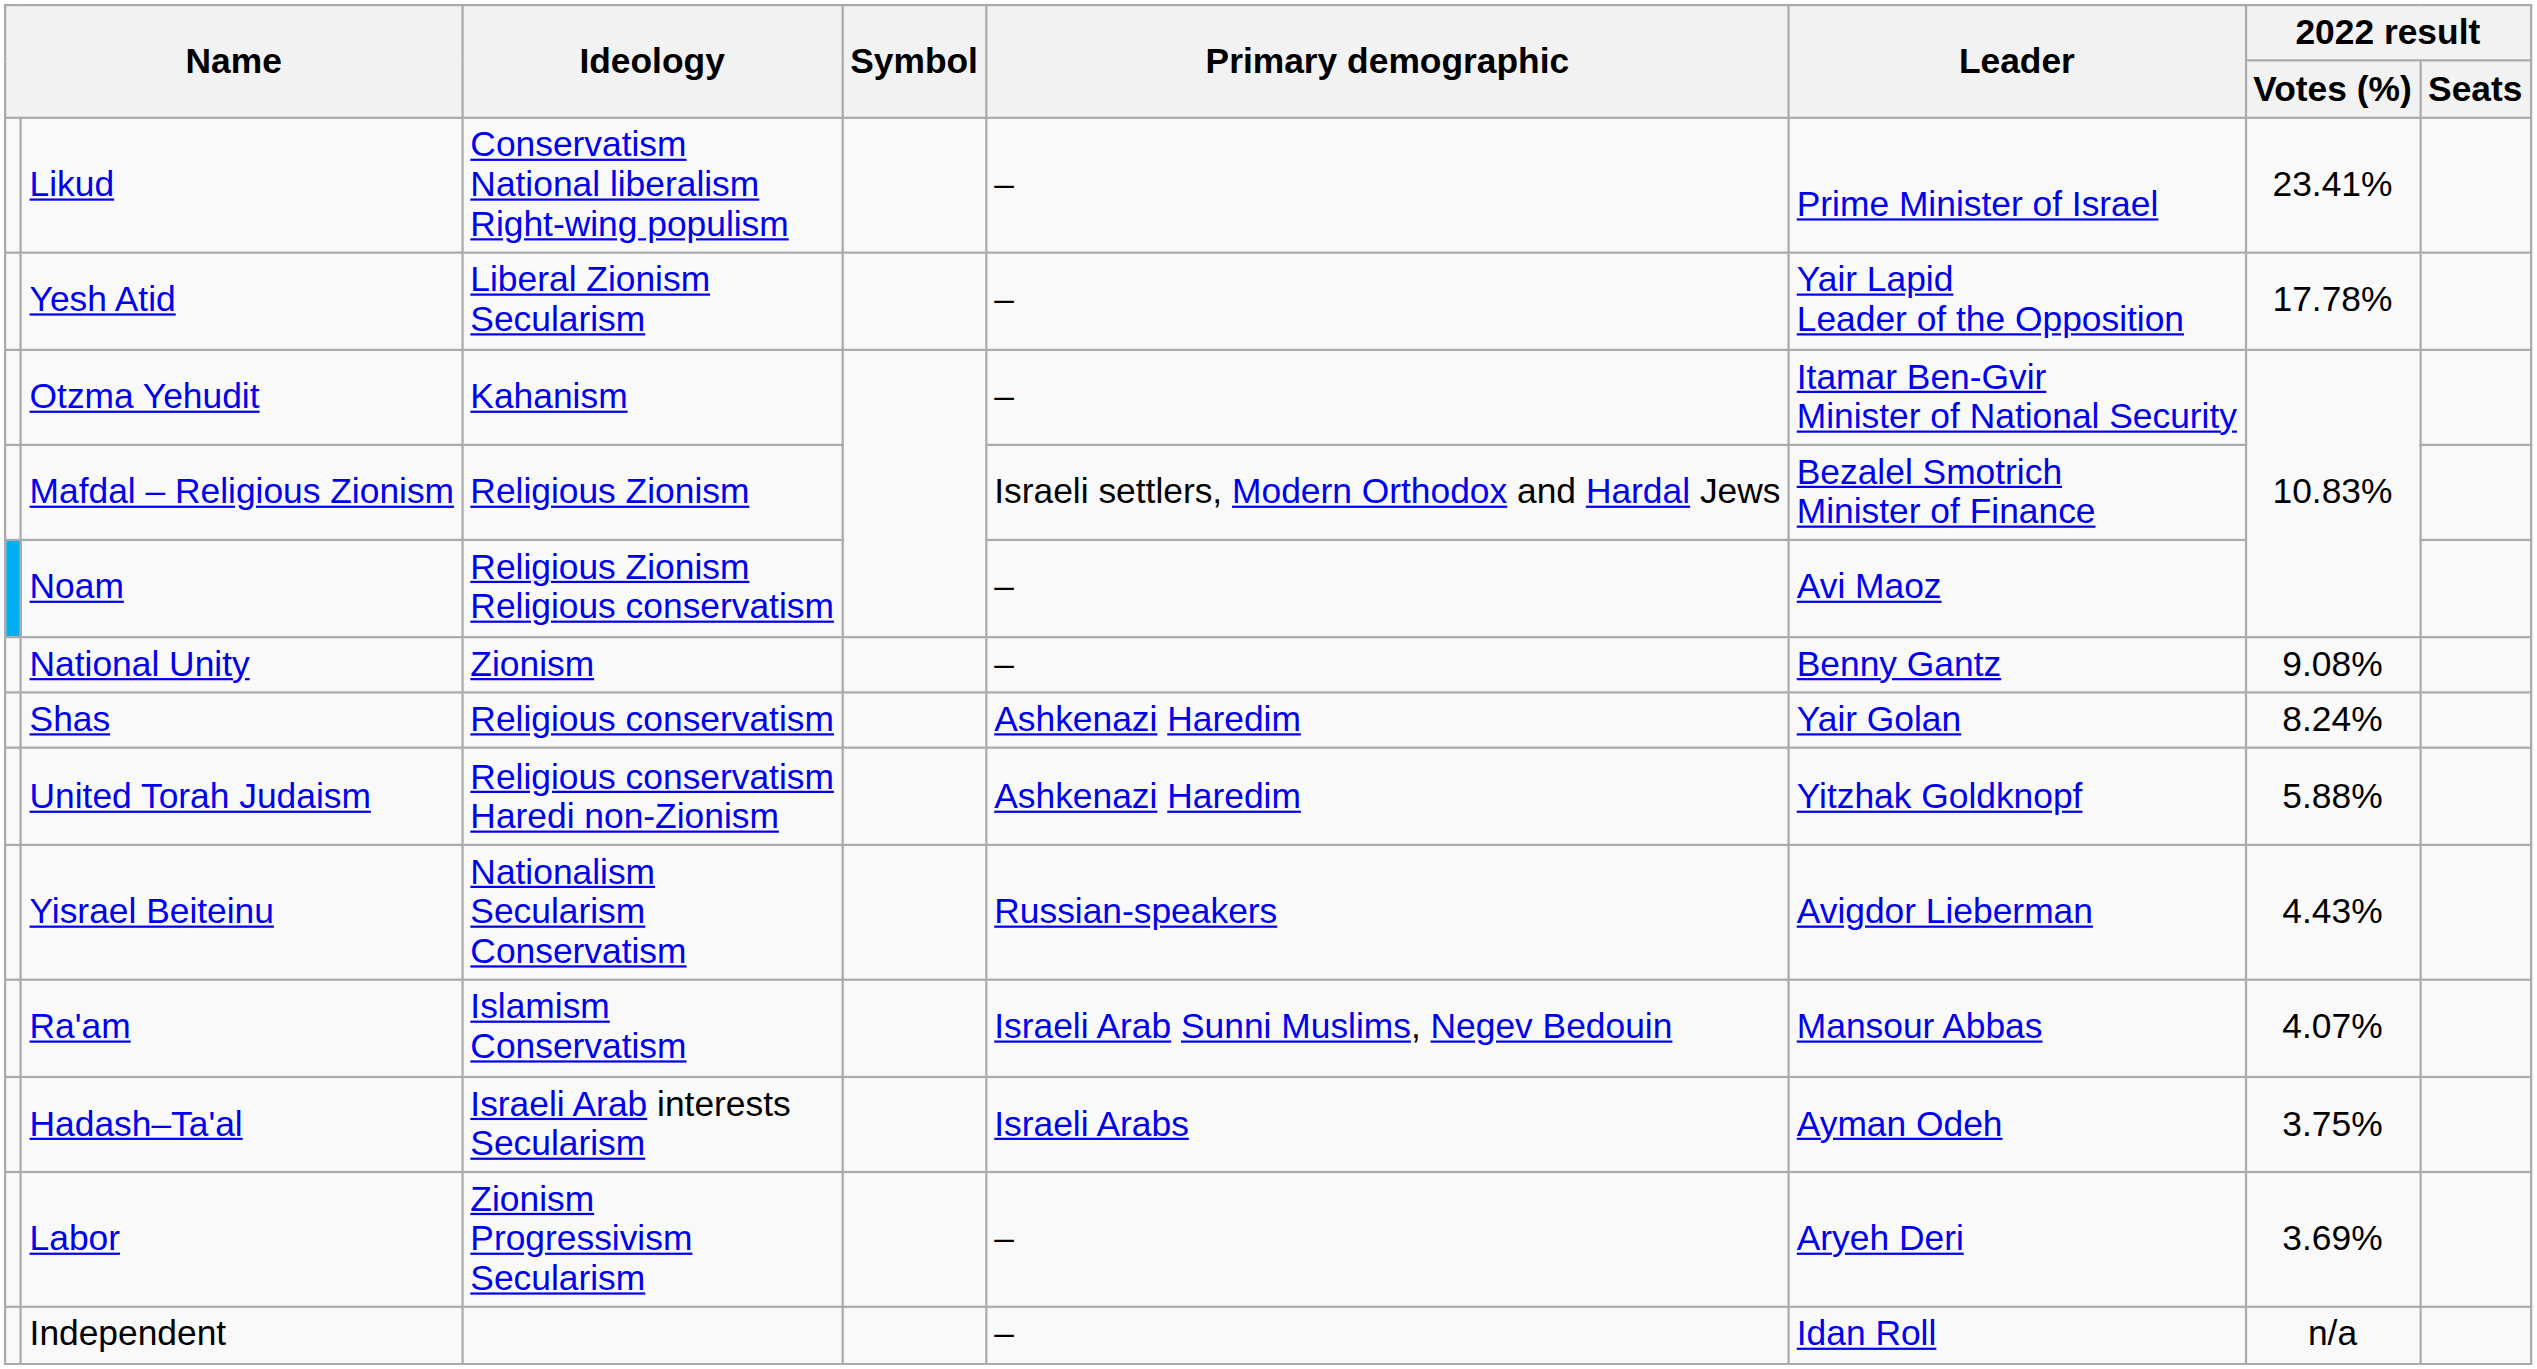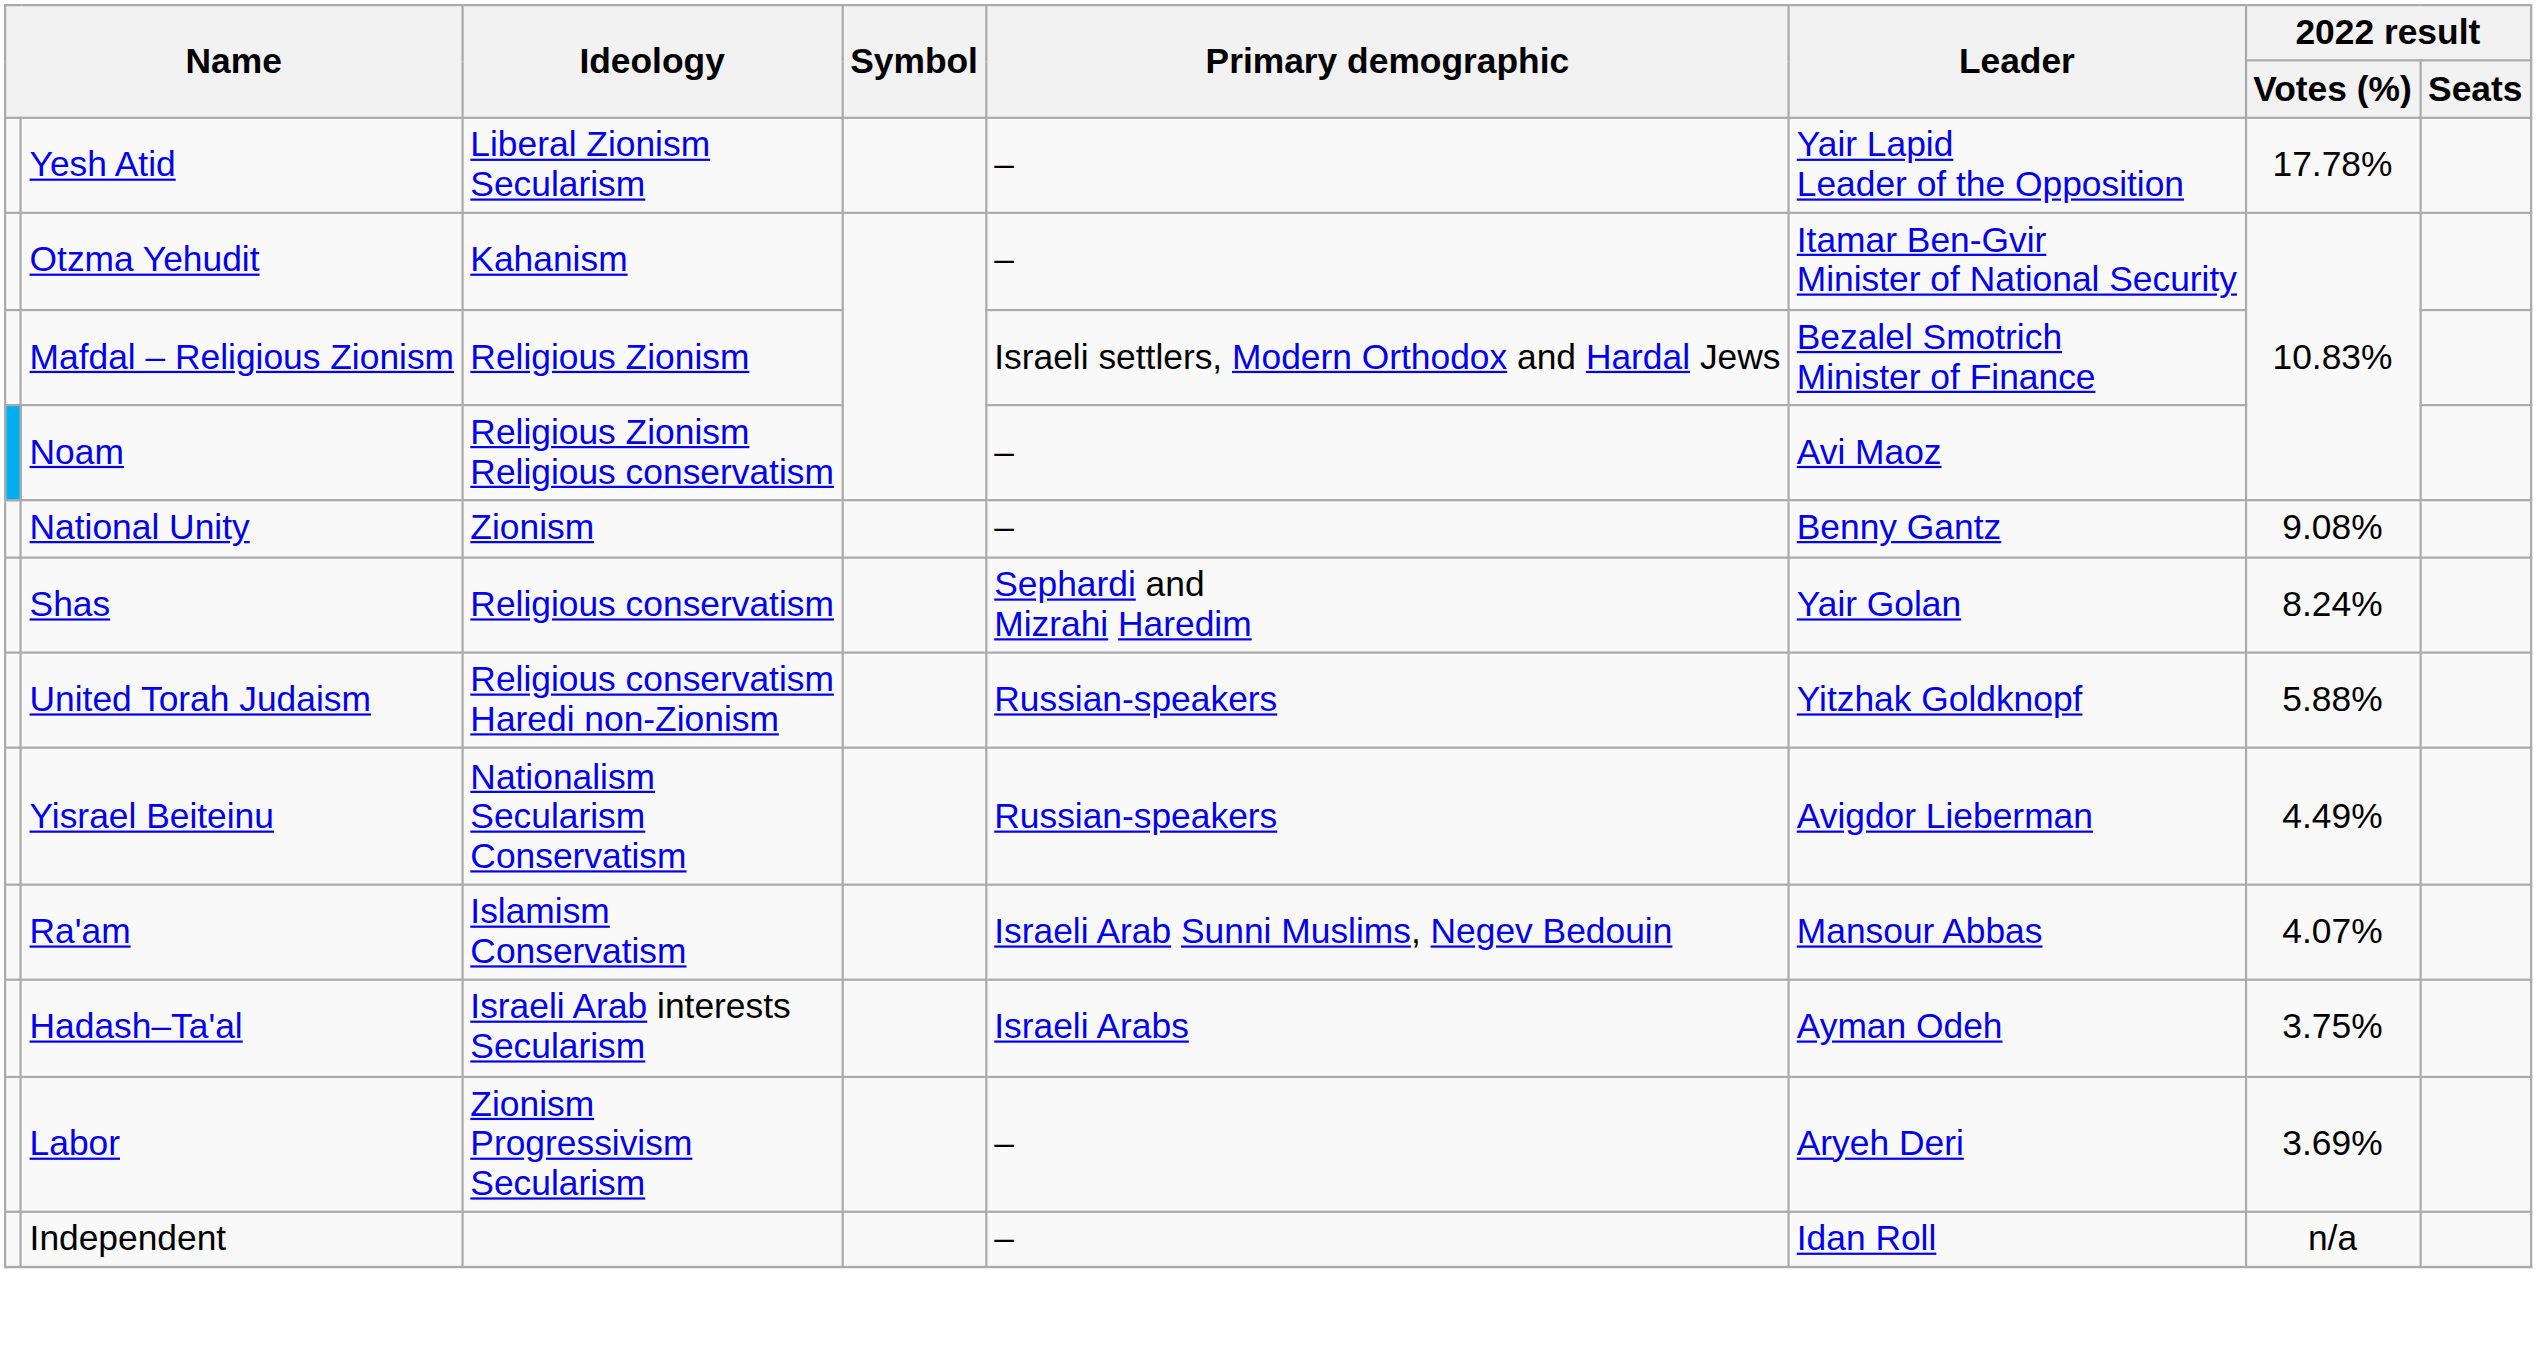- row: (72, 184)
(1148, 719) Ashkenazi Haredim -> (1123, 604) Sephardi and Mizrahi Haredim
(1148, 795) Ashkenazi Haredim -> (1136, 699) Russian-speakers
(2333, 911) 4.43% -> (2333, 815) 4.49%
